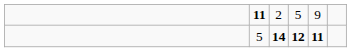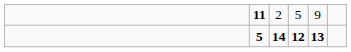(259, 36) normal -> (259, 36) bold
(317, 36) 11 -> (317, 36) 13
